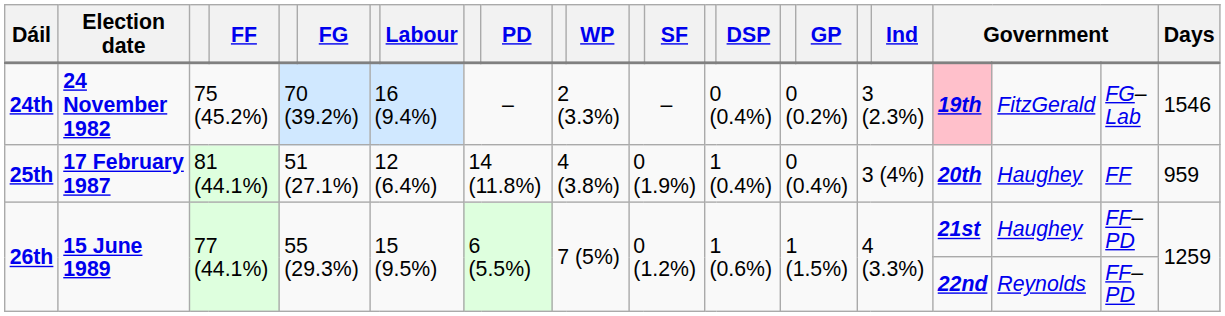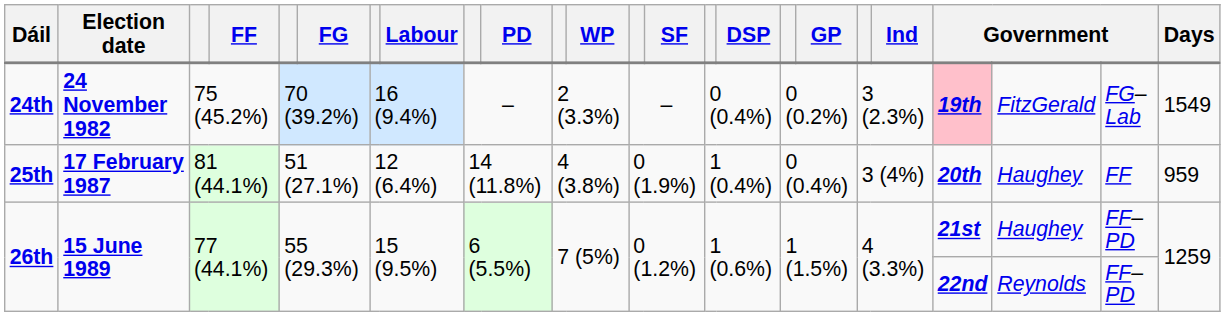(1187, 104) 1546 -> (1187, 104) 1549
